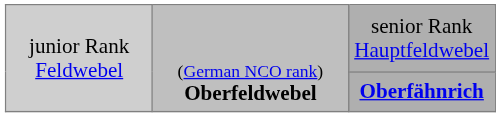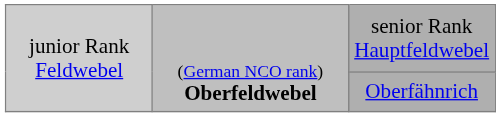(422, 91) bold -> (422, 91) normal
